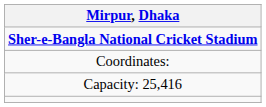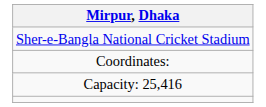(133, 38) bold -> (133, 38) normal
